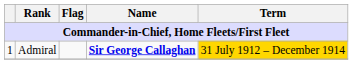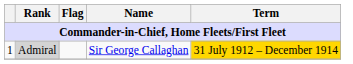(37, 50) no background -> (37, 50) lightgrey background
(142, 50) bold -> (139, 50) normal
